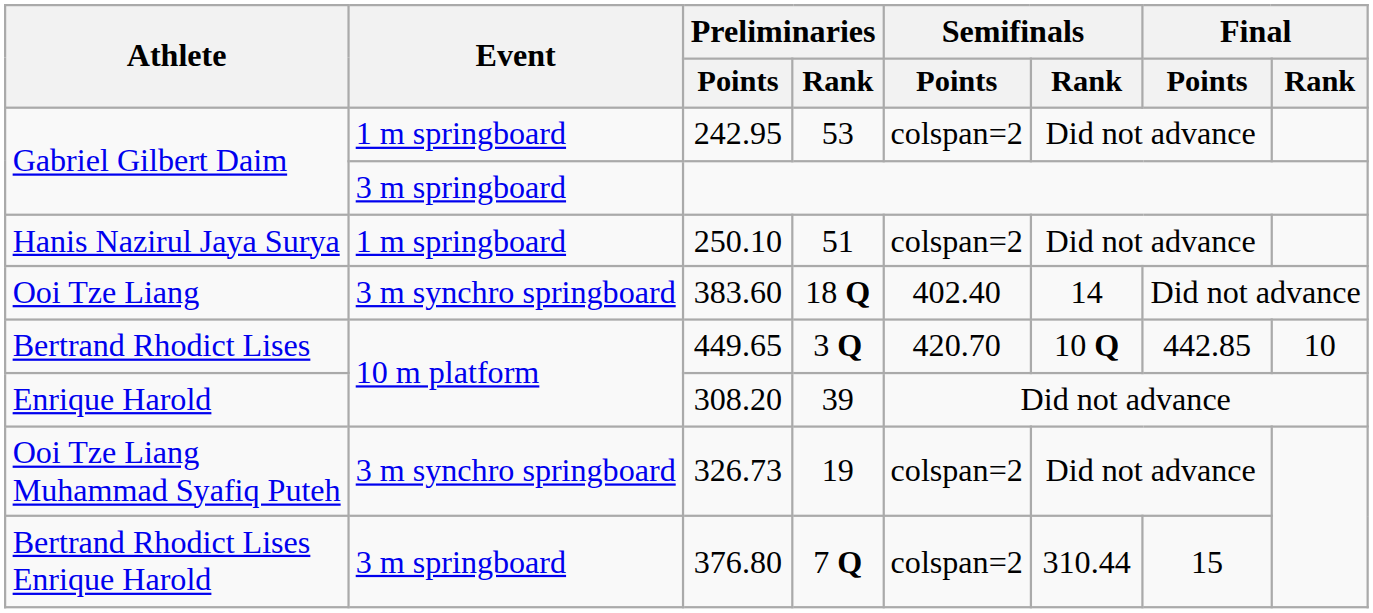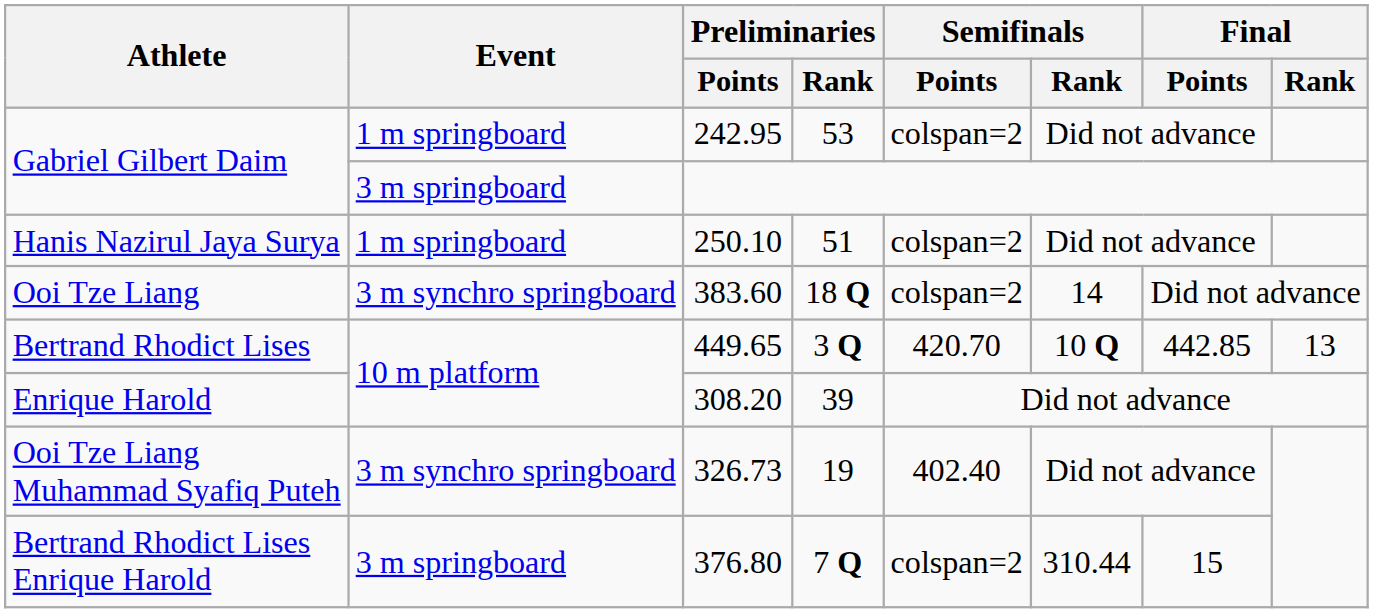(957, 293) 402.40 -> (957, 293) colspan=2
(1320, 346) 10 -> (1320, 346) 13
(957, 471) colspan=2 -> (957, 471) 402.40
